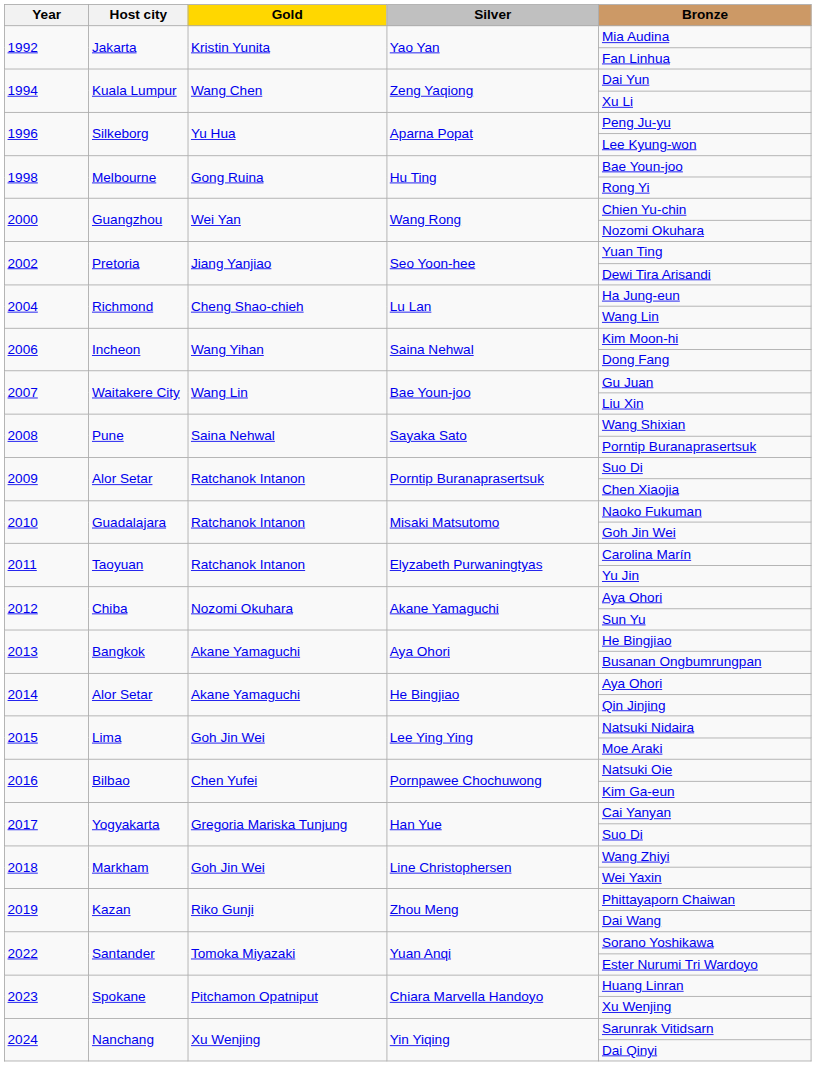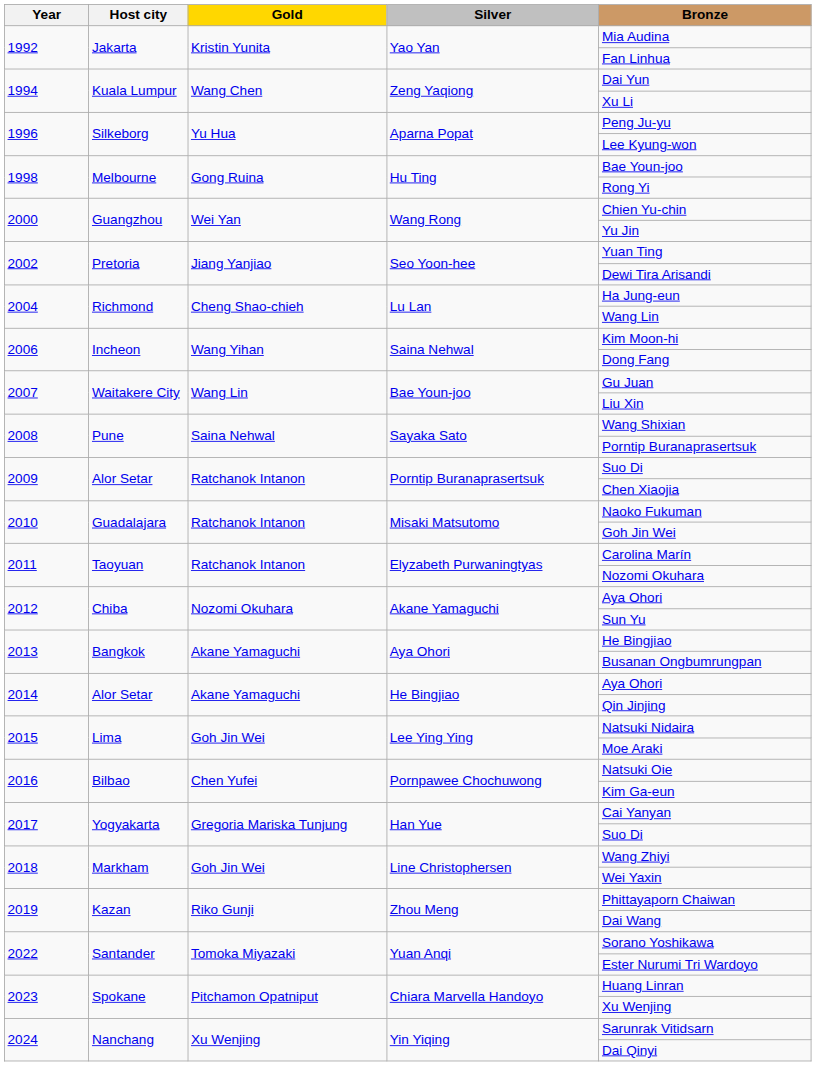(653, 230) Nozomi Okuhara -> (620, 230) Yu Jin
(620, 576) Yu Jin -> (653, 576) Nozomi Okuhara
